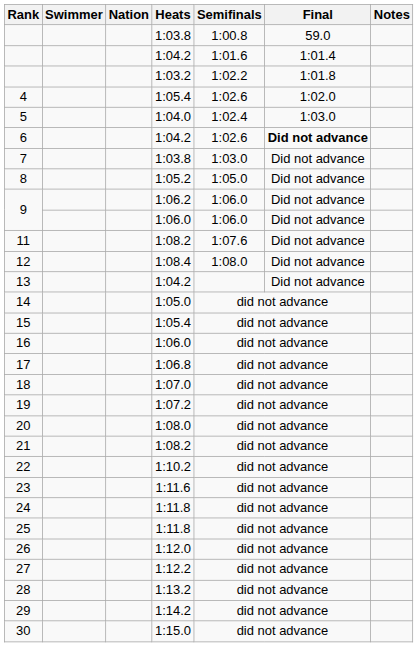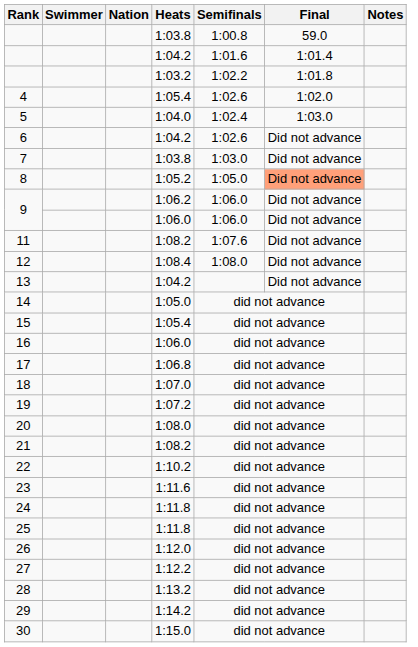(318, 138) bold -> (315, 138) normal
(318, 179) no background -> (315, 179) lightsalmon background
